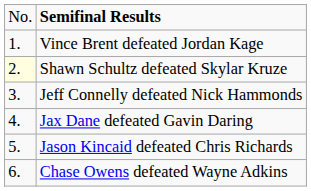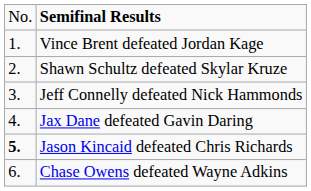(14, 69) lightyellow background -> (14, 69) no background
(14, 146) normal -> (14, 146) bold
